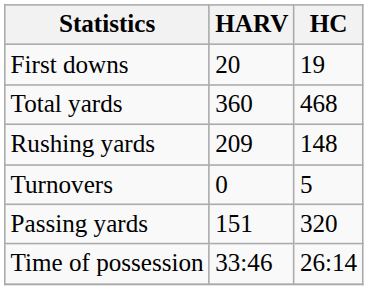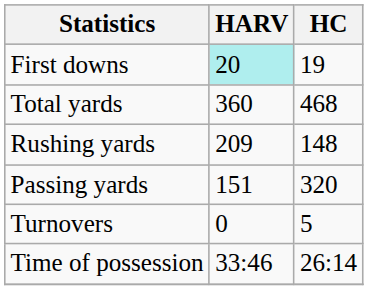(228, 64) no background -> (228, 64) paleturquoise background
rows swapped: (79, 223) <-> (62, 183)
